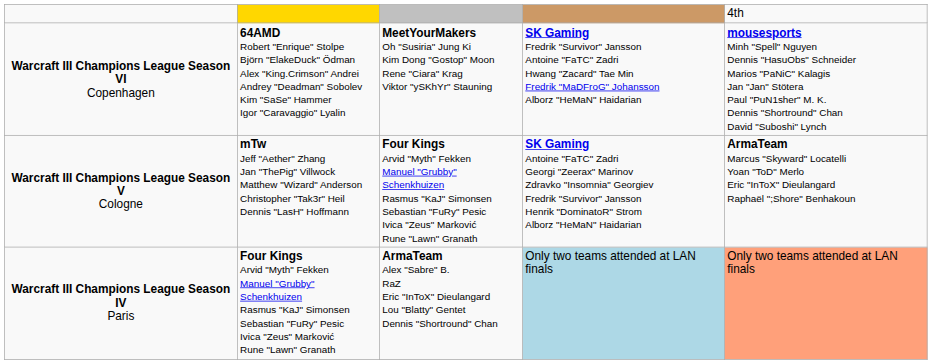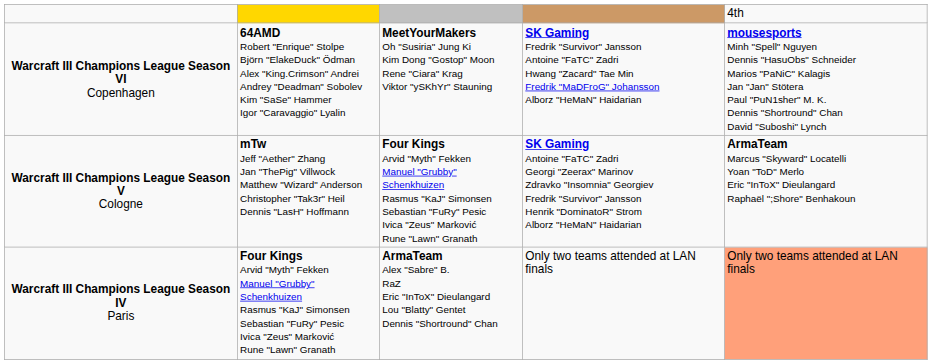(611, 263) lightblue background -> (611, 263) no background
